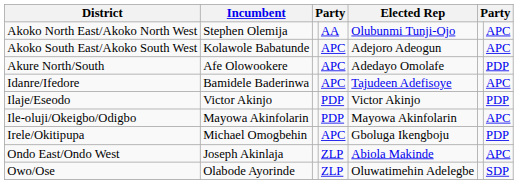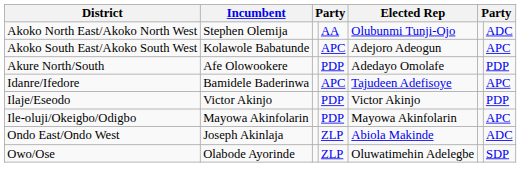(498, 30) APC -> (499, 30) ADC
(333, 65) APC -> (333, 65) PDP
- row: (46, 135)
(498, 153) APC -> (499, 135) ADC
